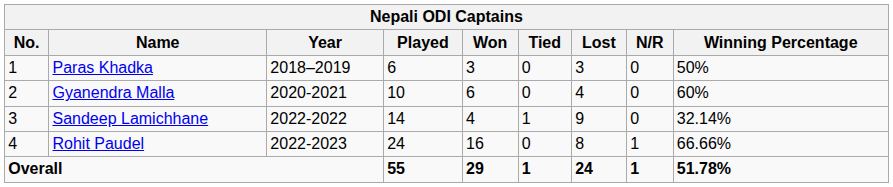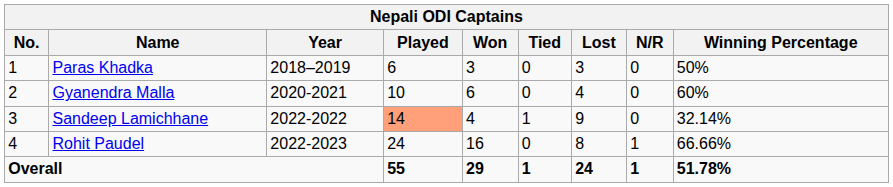(396, 118) no background -> (396, 118) lightsalmon background
